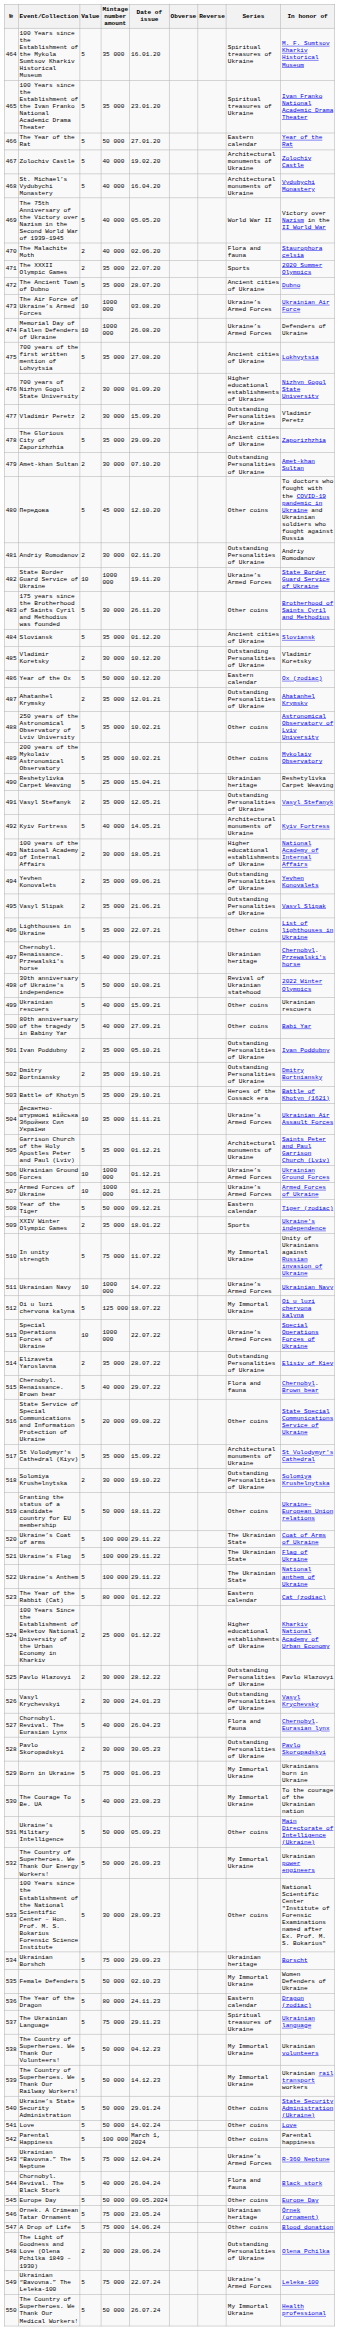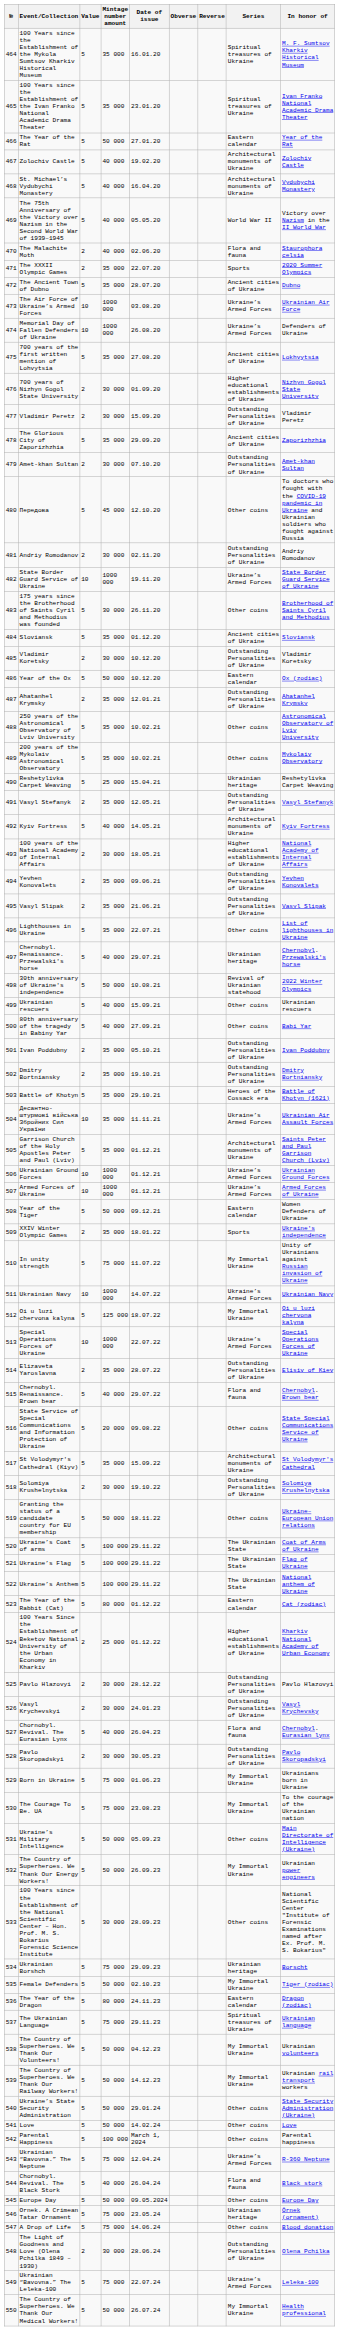(308, 1208) Tiger (zodiac) -> (304, 1212) Women Defenders of Ukraine
(113, 1801) 40 000 -> (113, 1808) 75 000
(304, 1981) Women Defenders of Ukraine -> (308, 1985) Tiger (zodiac)
